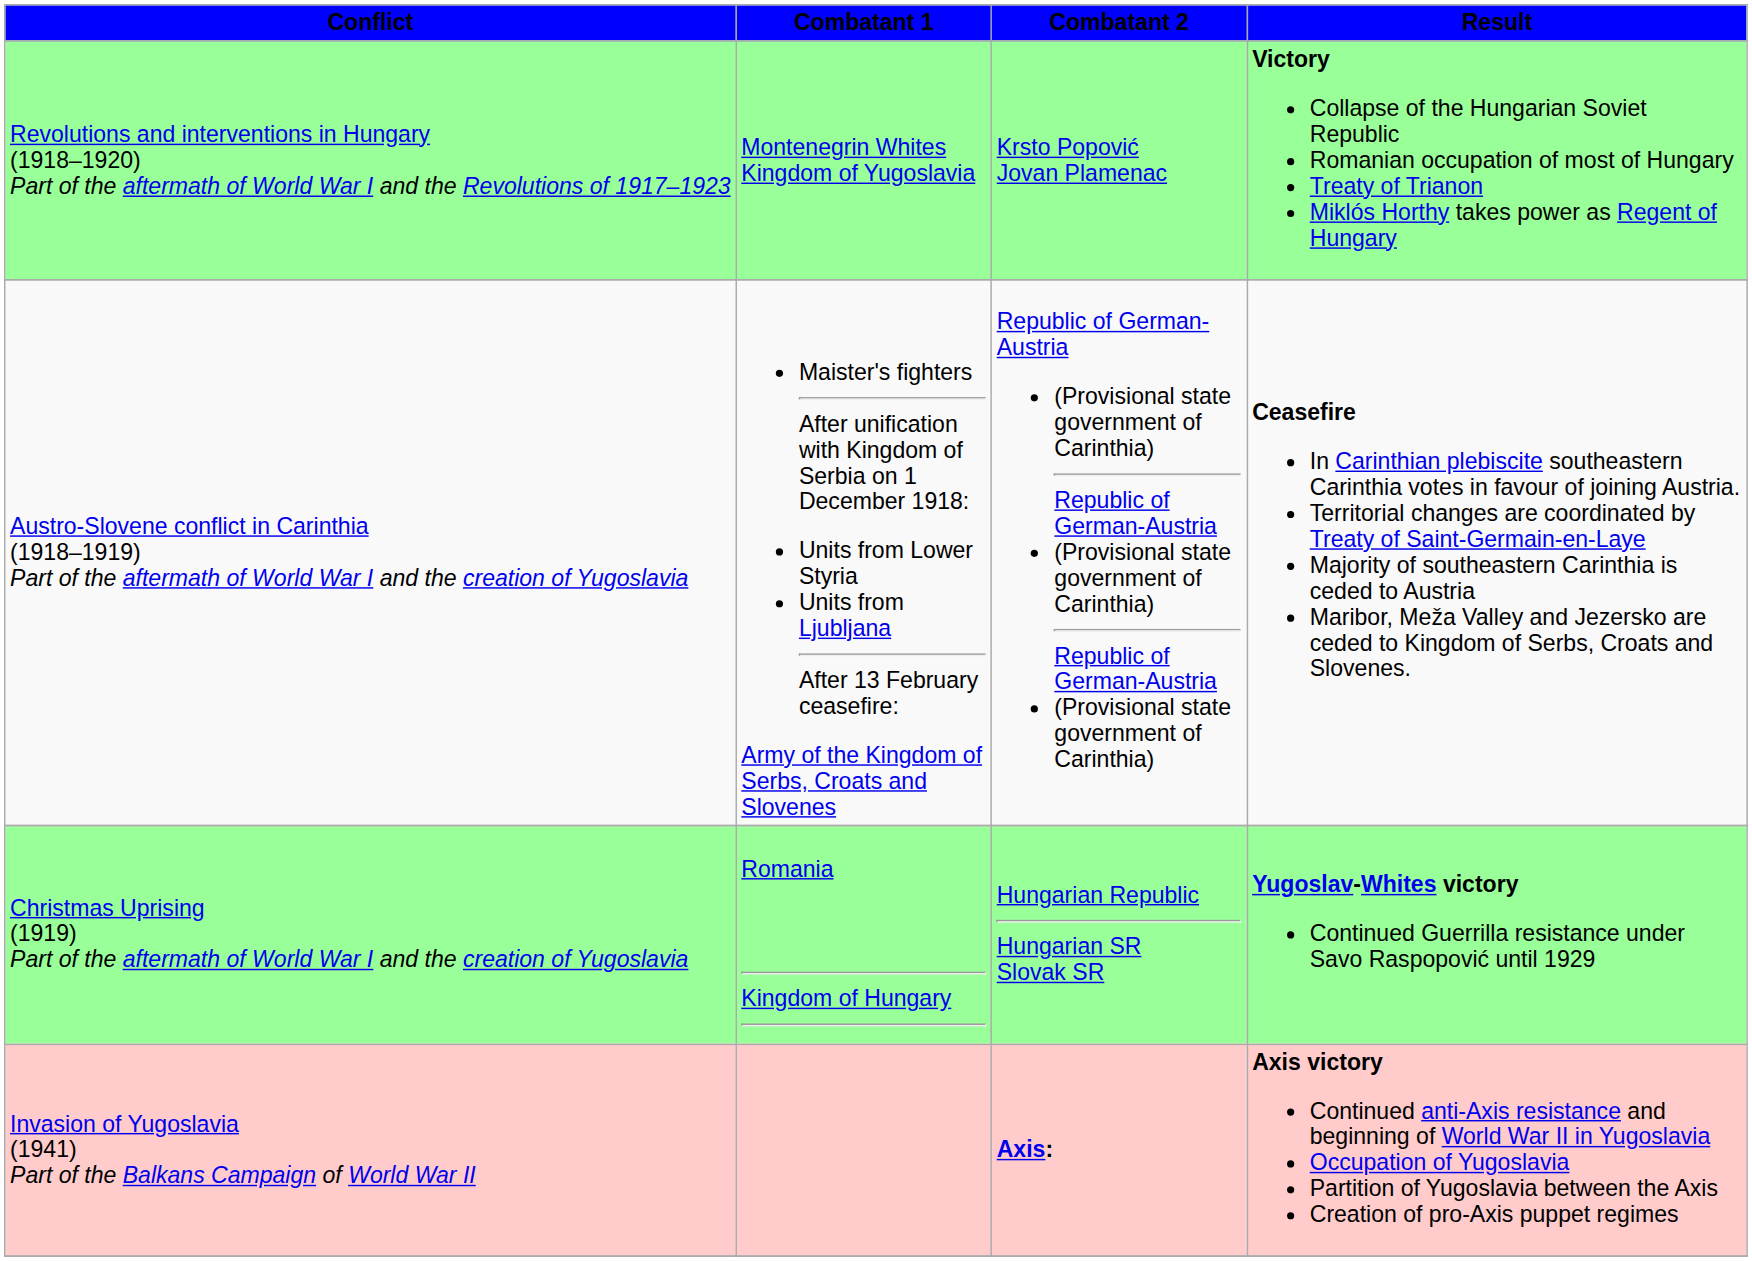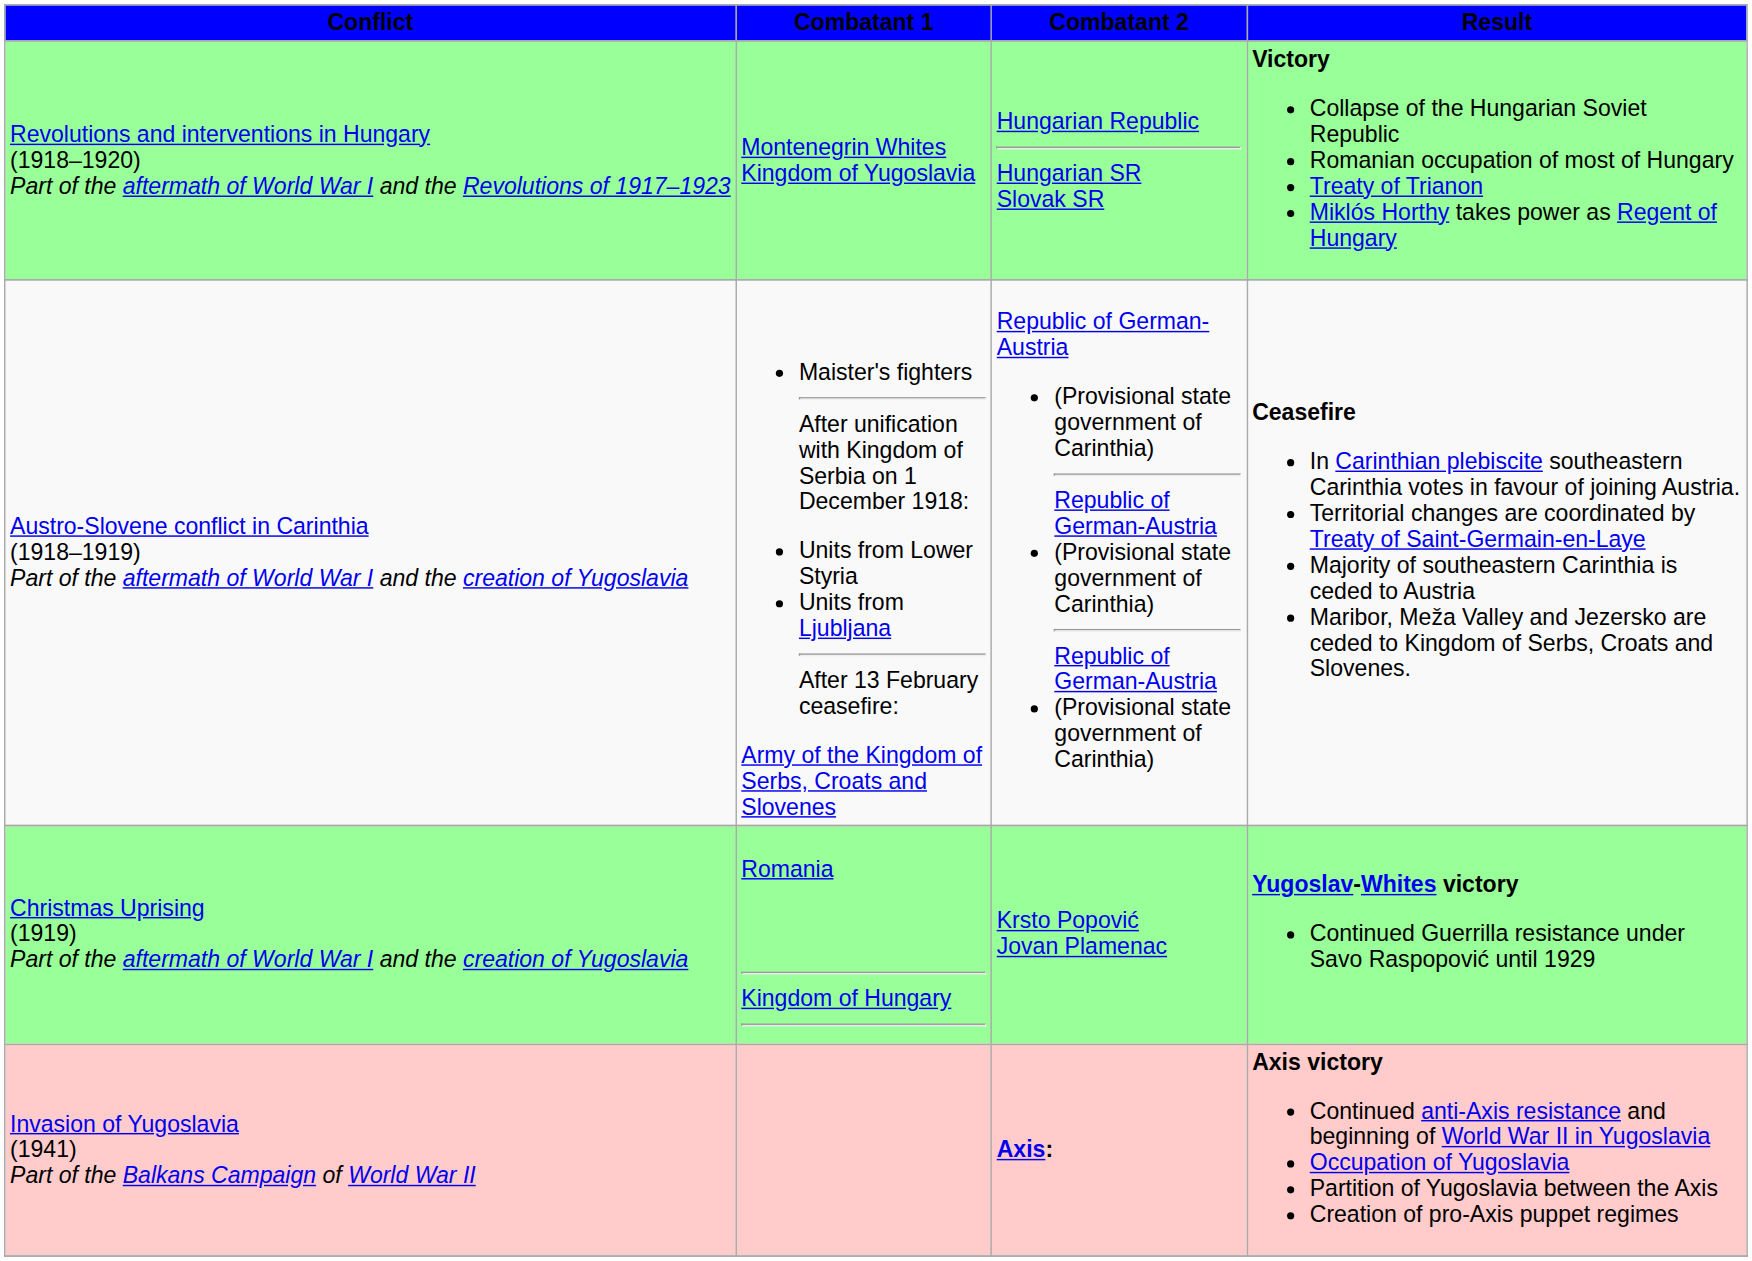(1082, 160) Krsto Popović Jovan Plamenac -> (1119, 160) Hungarian Republic Hungarian SR Slovak SR
(1119, 934) Hungarian Republic Hungarian SR Slovak SR -> (1082, 934) Krsto Popović Jovan Plamenac
